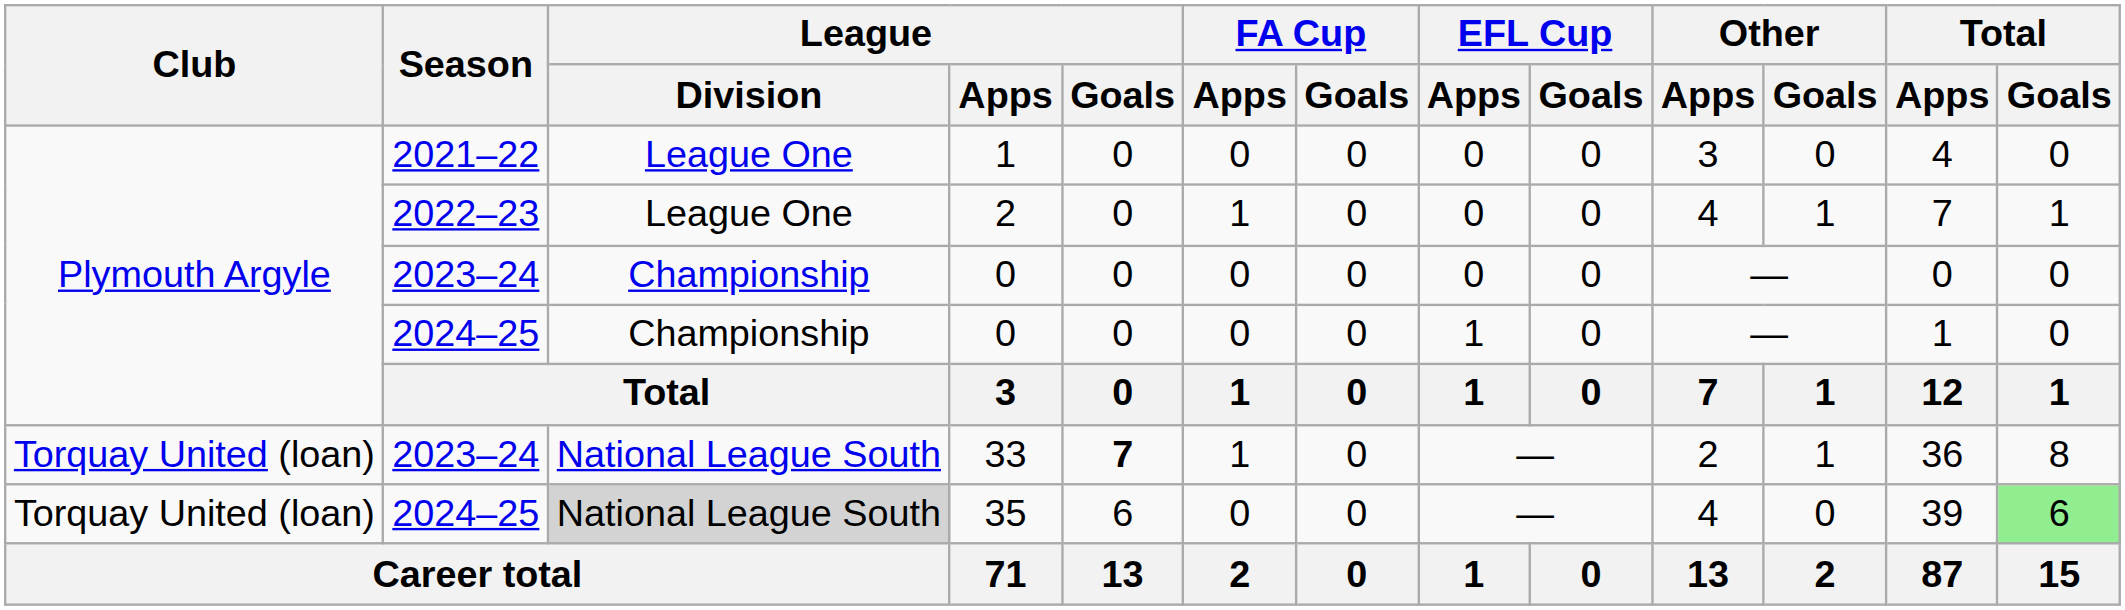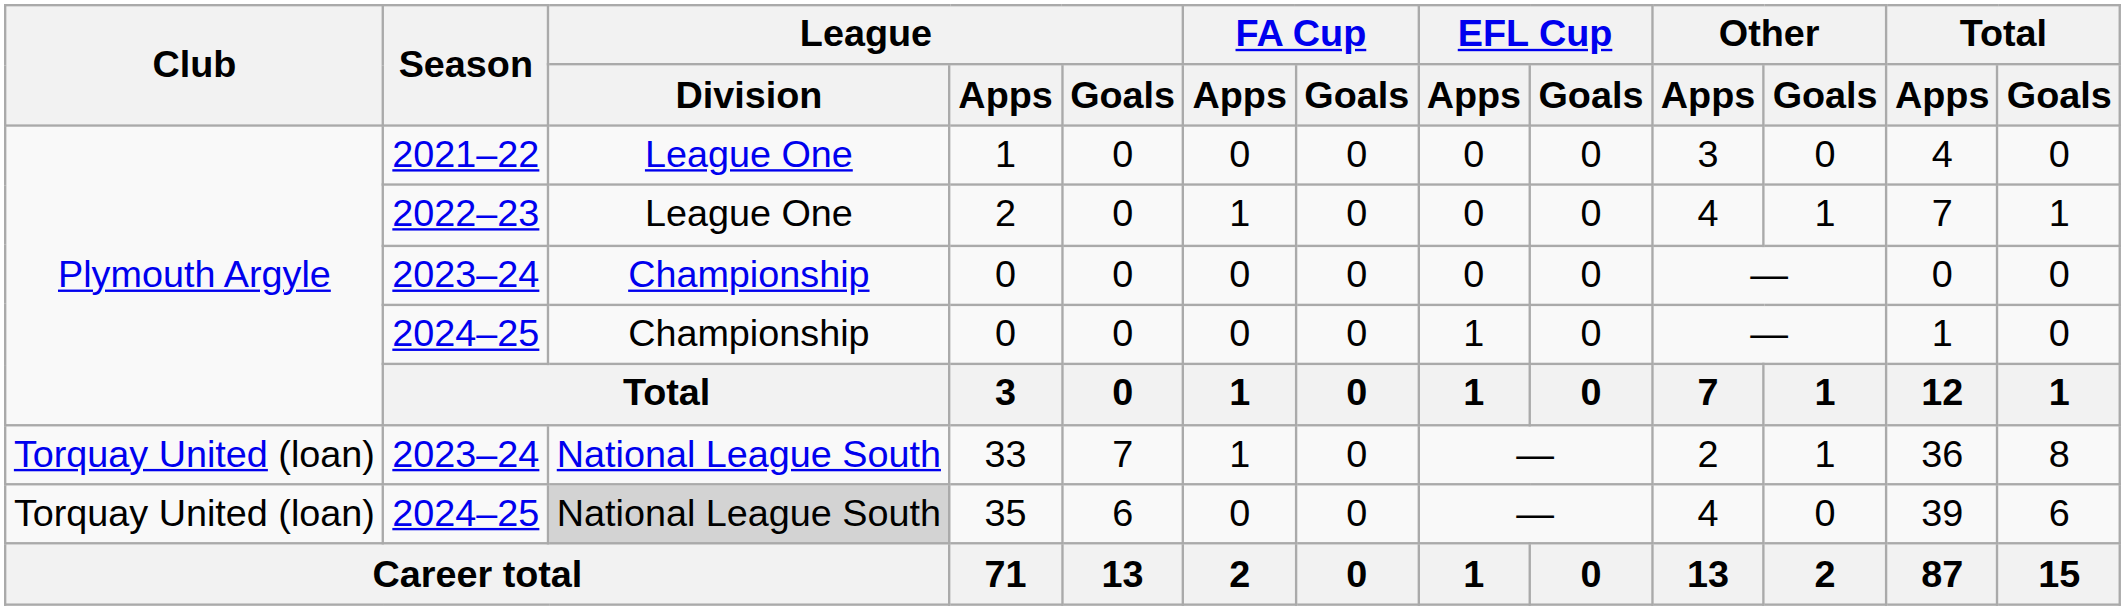(1123, 453) bold -> (1123, 453) normal
(2059, 513) lightgreen background -> (2059, 513) no background
